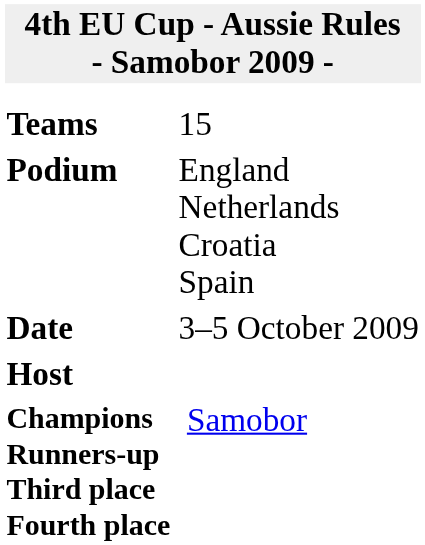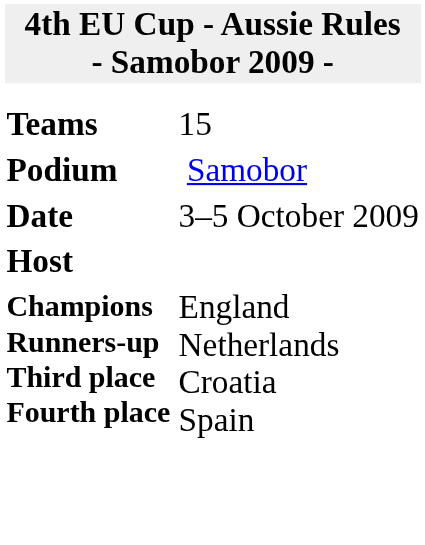(259, 226) England Netherlands Croatia Spain -> (243, 170) Samobor
(243, 419) Samobor -> (259, 363) England Netherlands Croatia Spain
